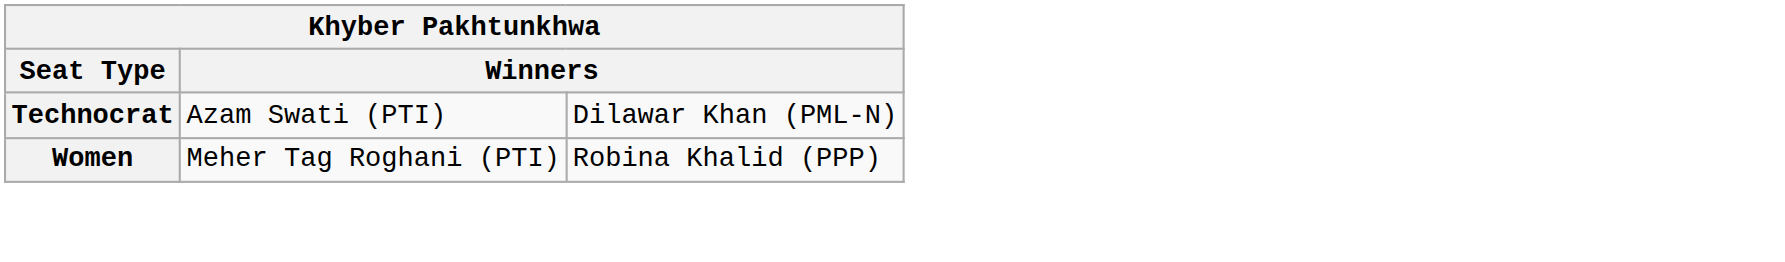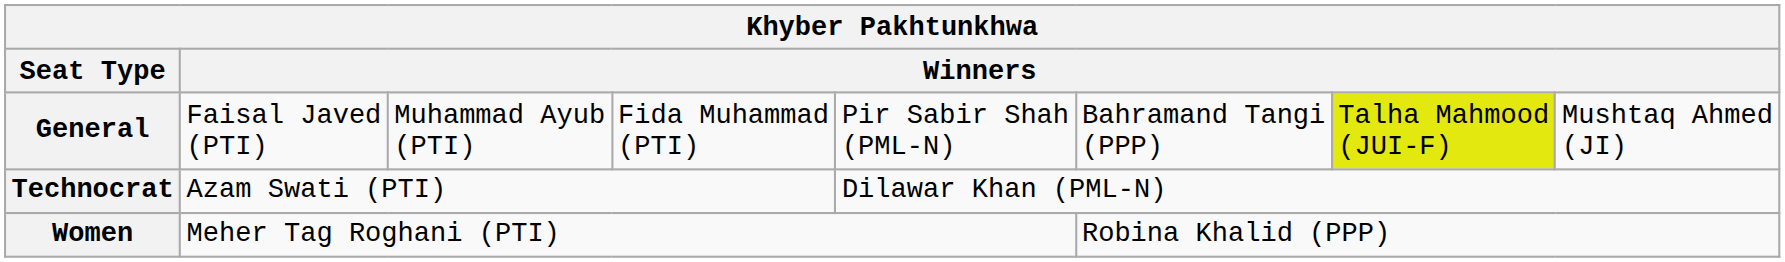+ row: (93, 131)
